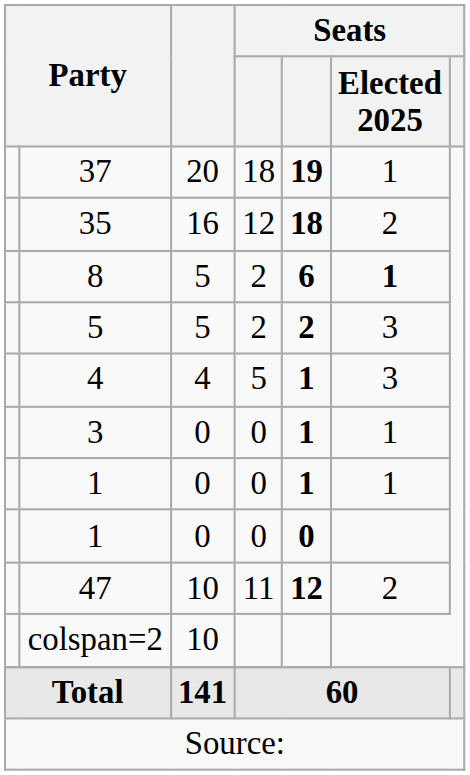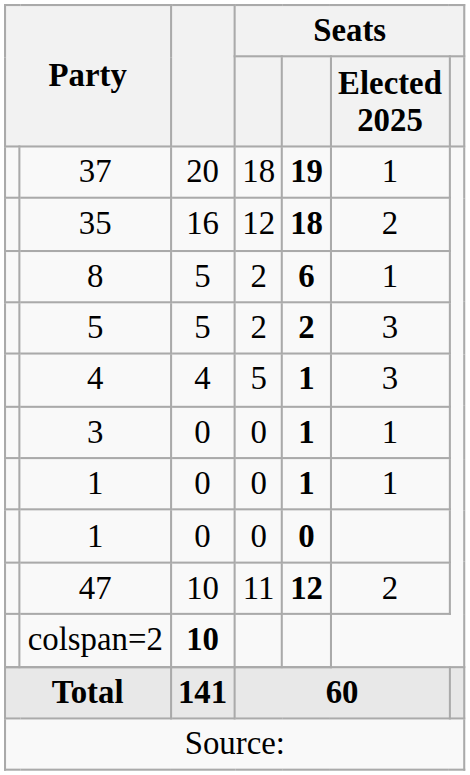(390, 275) bold -> (390, 275) normal
(203, 639) normal -> (203, 639) bold
